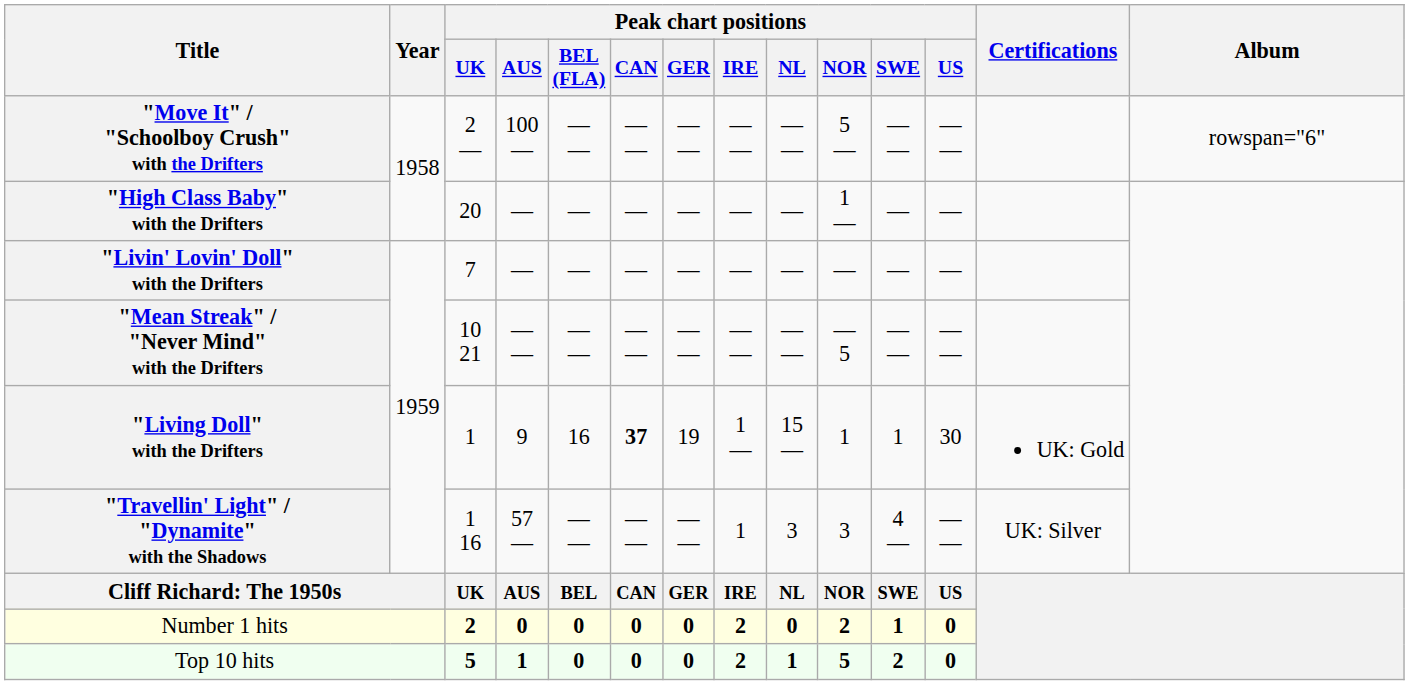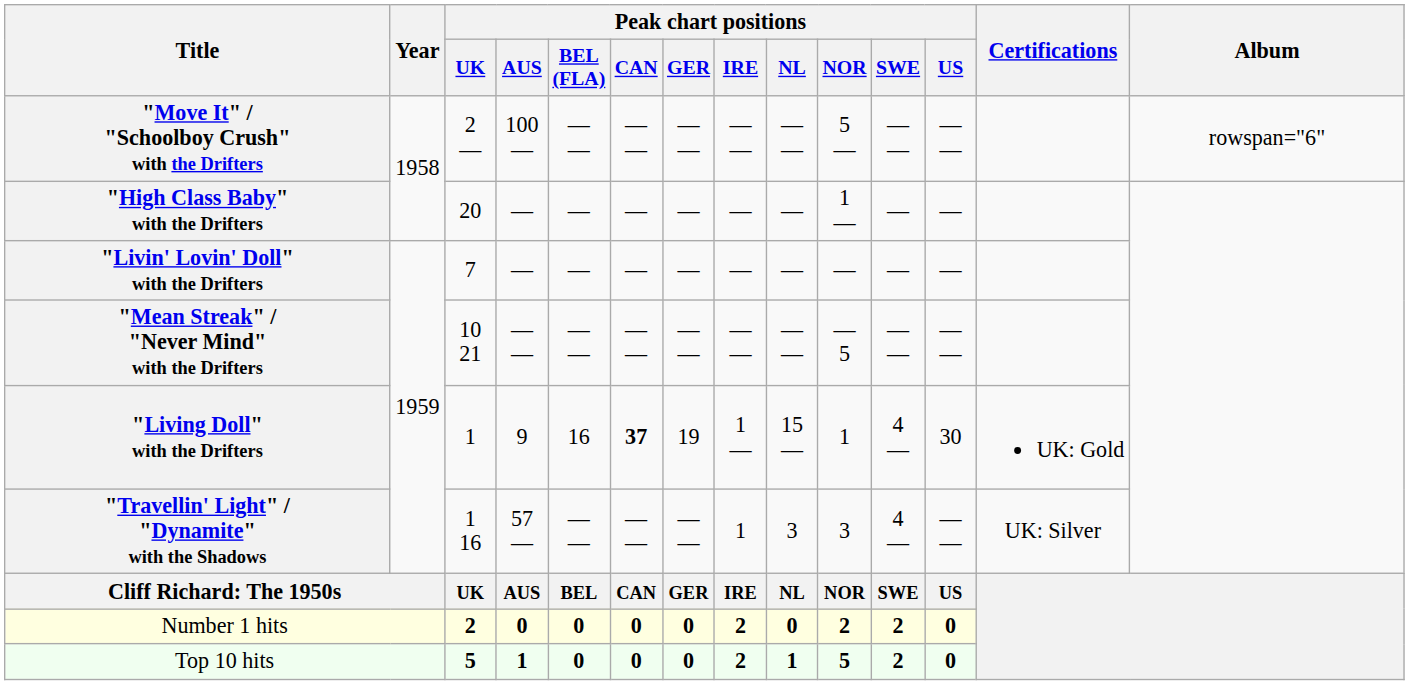(898, 436) 1 -> (898, 436) 4 —
(898, 626) 1 -> (898, 626) 2
